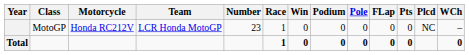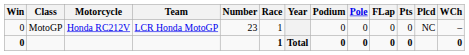columns swapped: (17, 12) <-> (299, 12)
